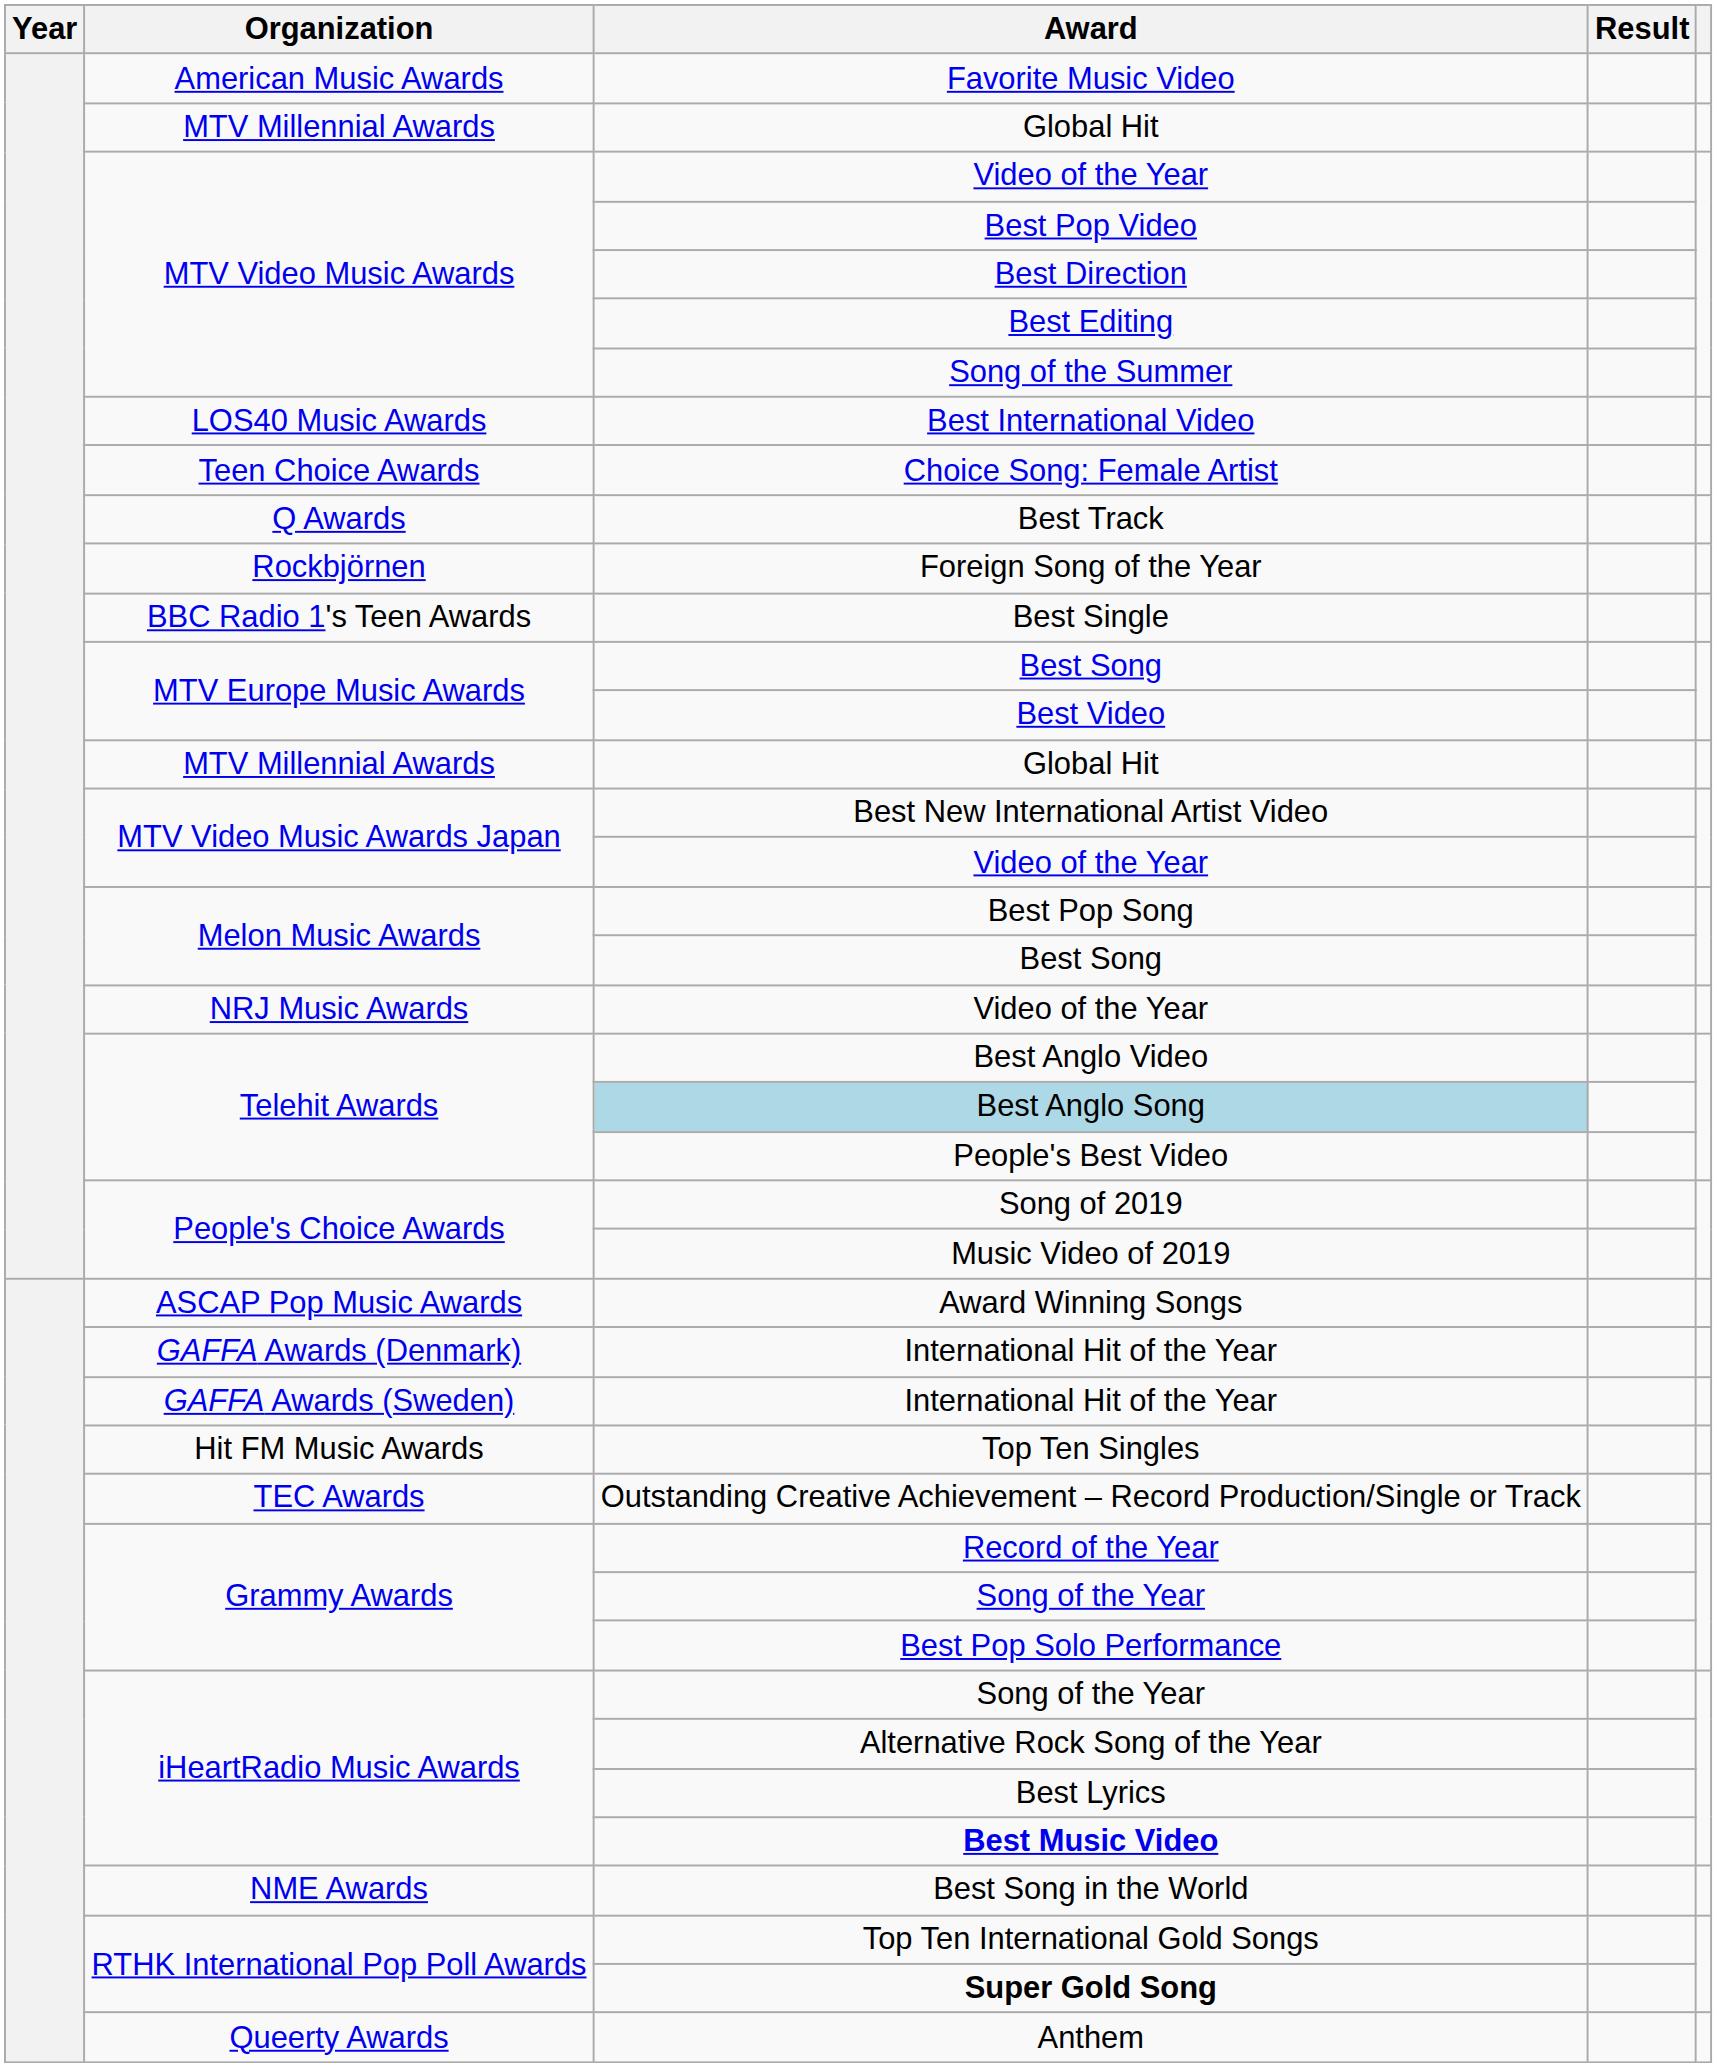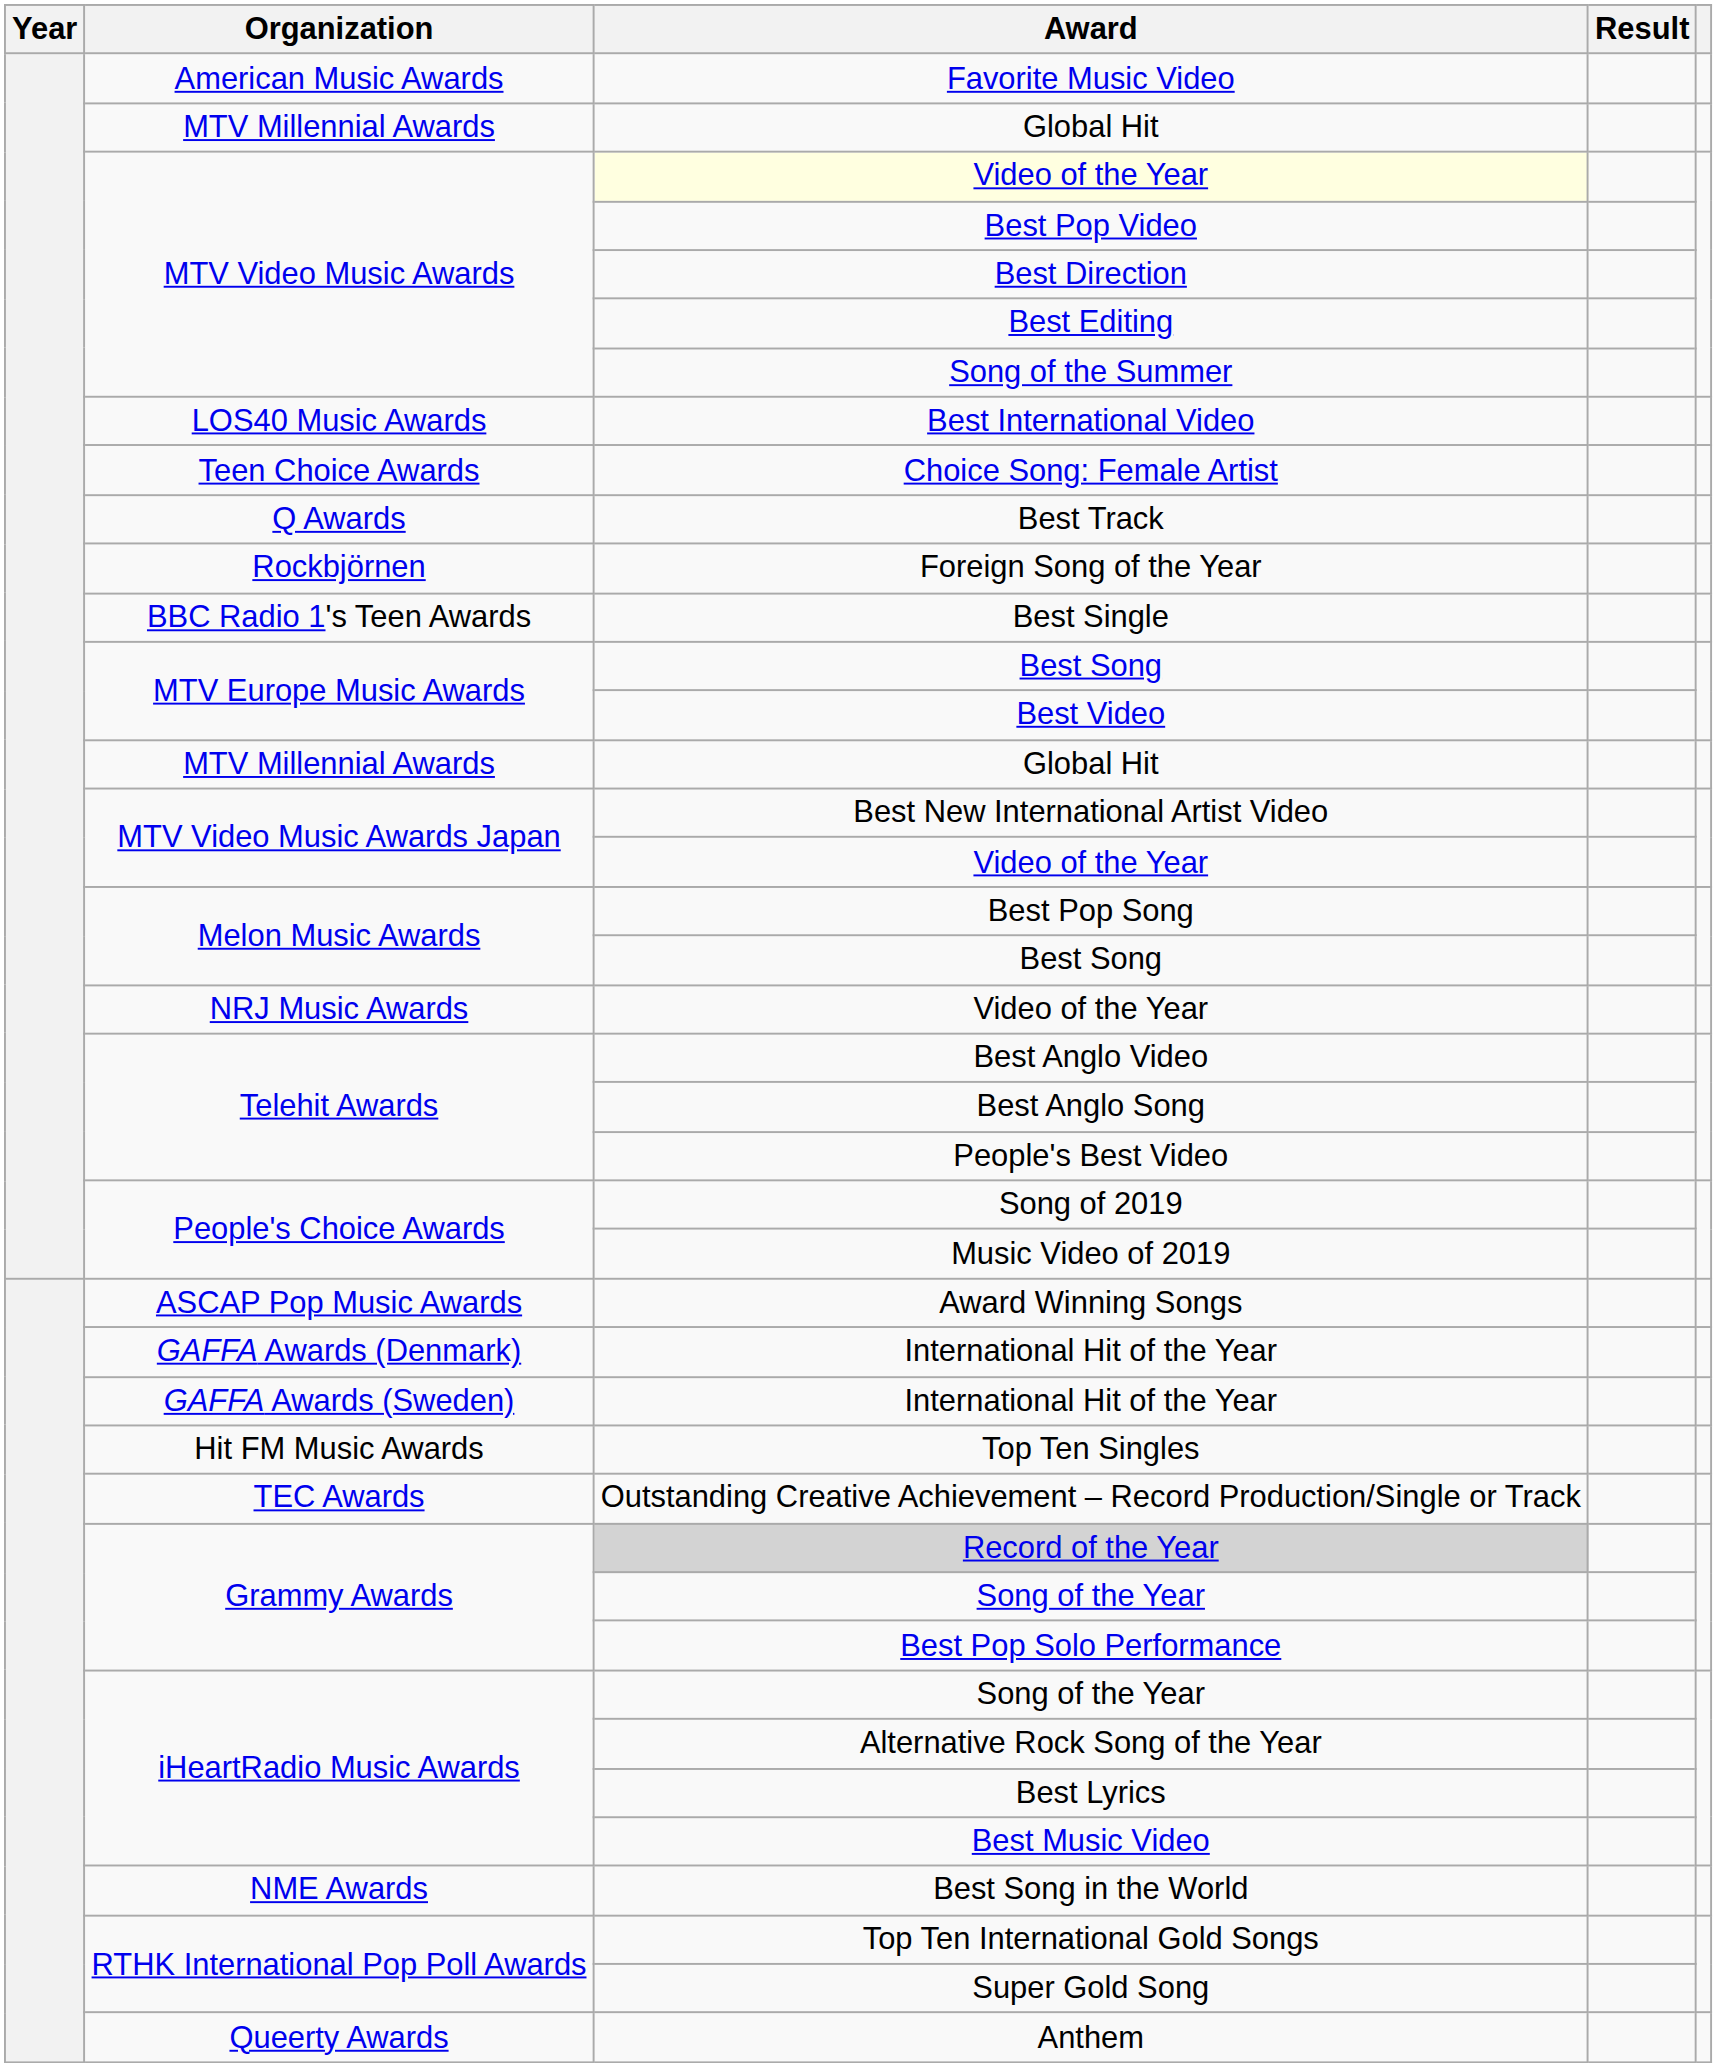(1091, 175) no background -> (1091, 175) lightyellow background
(1091, 1106) lightblue background -> (1091, 1106) no background
(1091, 1547) no background -> (1091, 1547) lightgrey background
(1091, 1841) bold -> (1091, 1841) normal
(1091, 1987) bold -> (1091, 1987) normal
